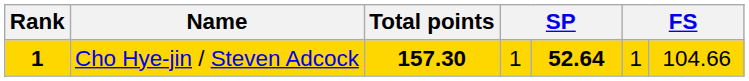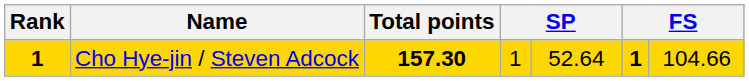(576, 57) bold -> (576, 57) normal
(636, 57) normal -> (636, 57) bold
